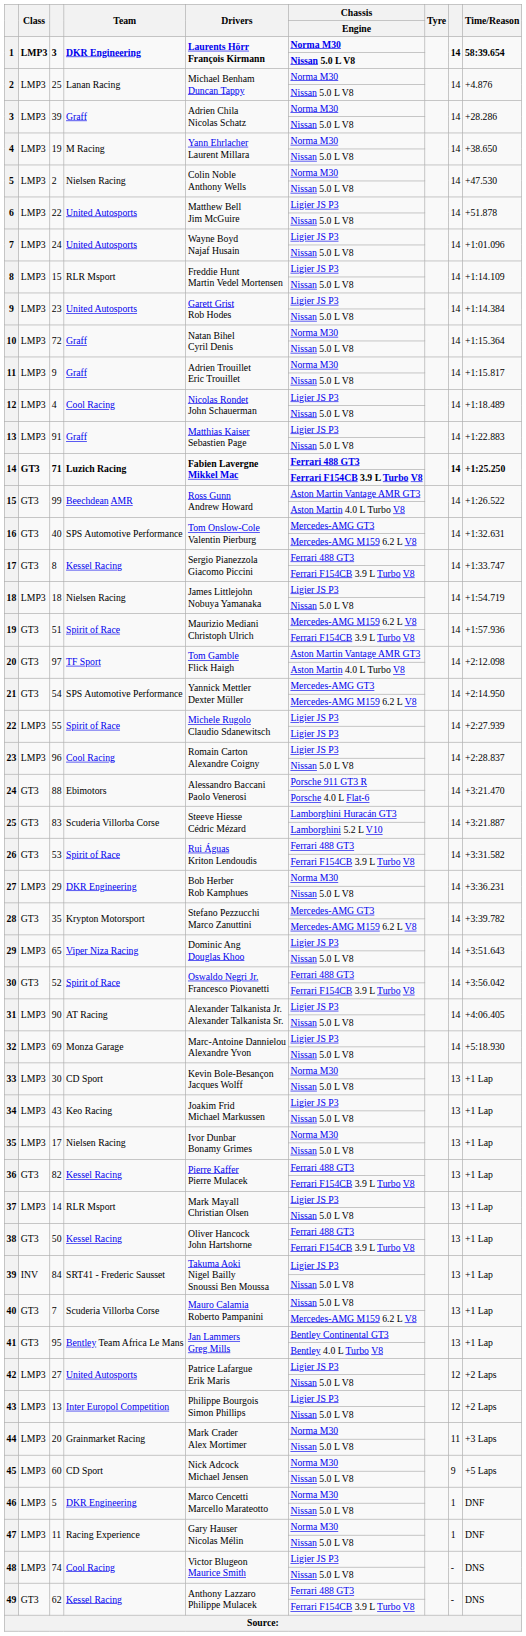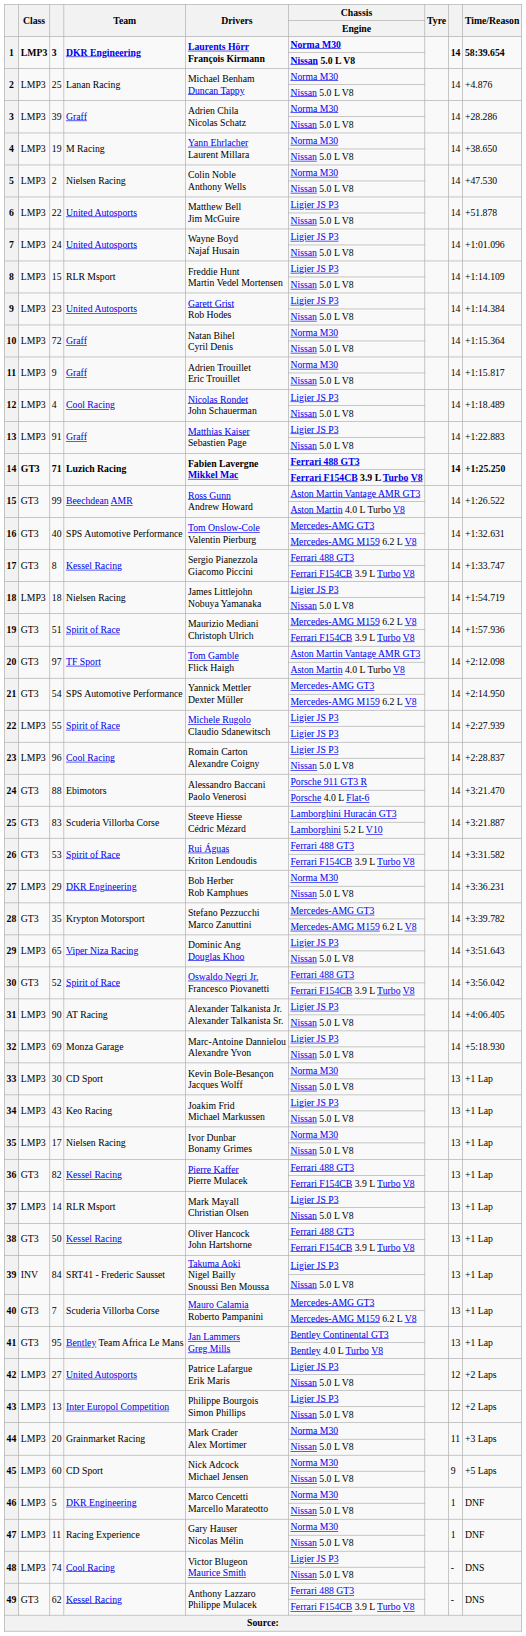(322, 1302) Nissan 5.0 L V8 -> (332, 1302) Mercedes-AMG GT3
